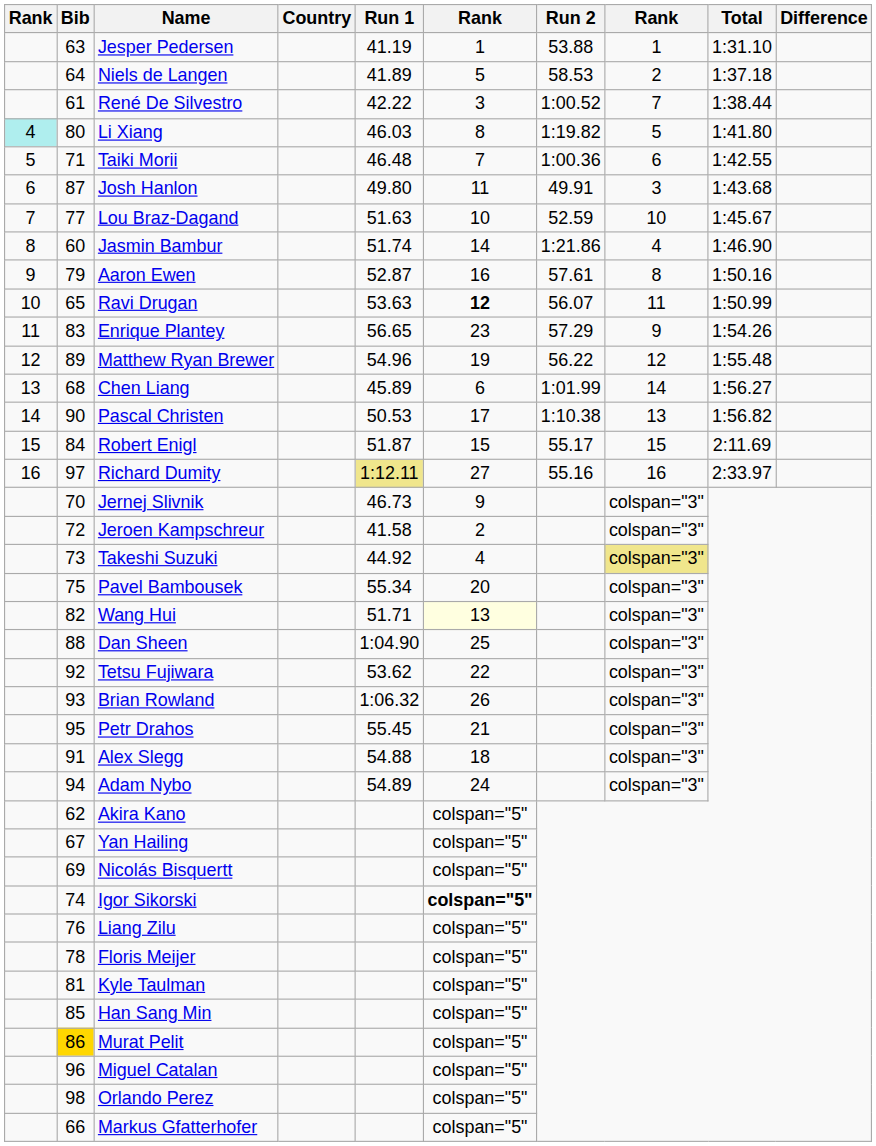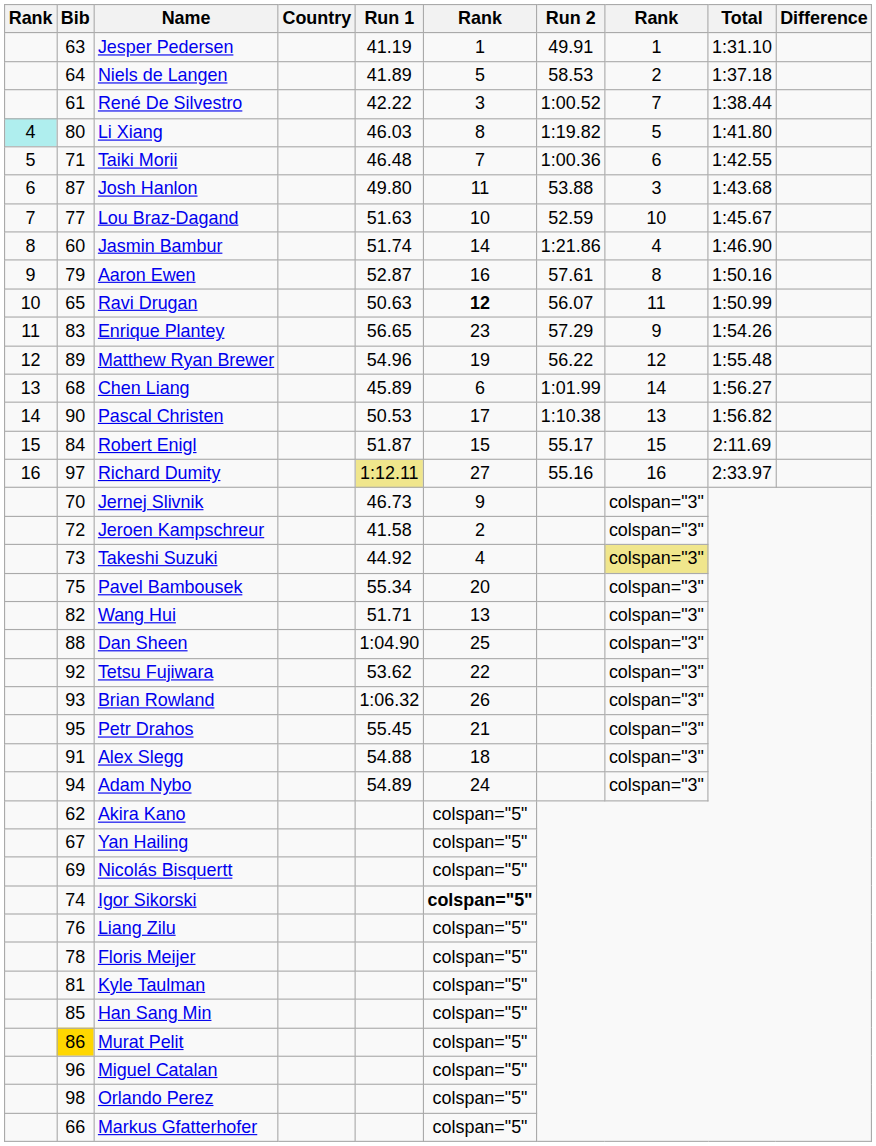(571, 47) 53.88 -> (571, 47) 49.91
(571, 189) 49.91 -> (571, 189) 53.88
(389, 302) 53.63 -> (389, 302) 50.63
(480, 615) lightyellow background -> (480, 615) no background
